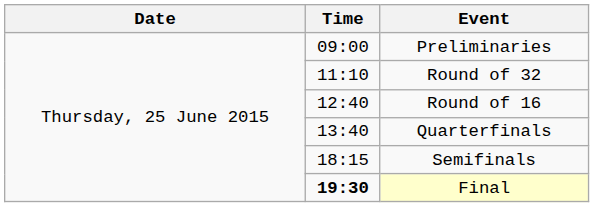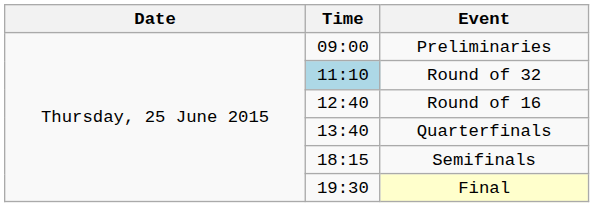(343, 75) no background -> (343, 75) lightblue background
(343, 188) bold -> (343, 188) normal
